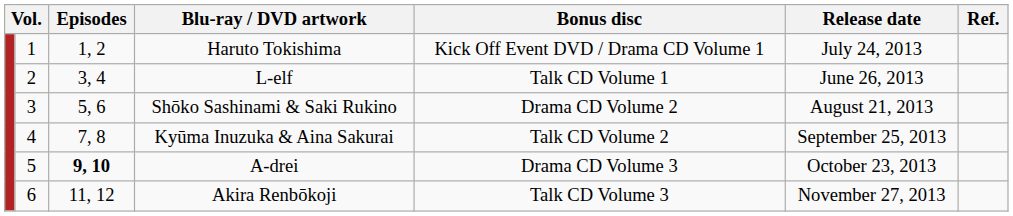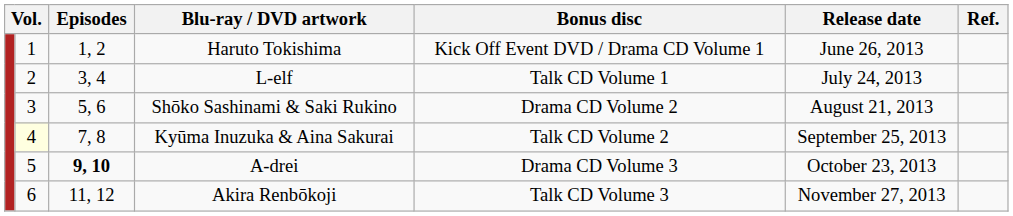(872, 48) July 24, 2013 -> (872, 48) June 26, 2013
(872, 78) June 26, 2013 -> (872, 78) July 24, 2013
(31, 136) no background -> (31, 136) lightyellow background
